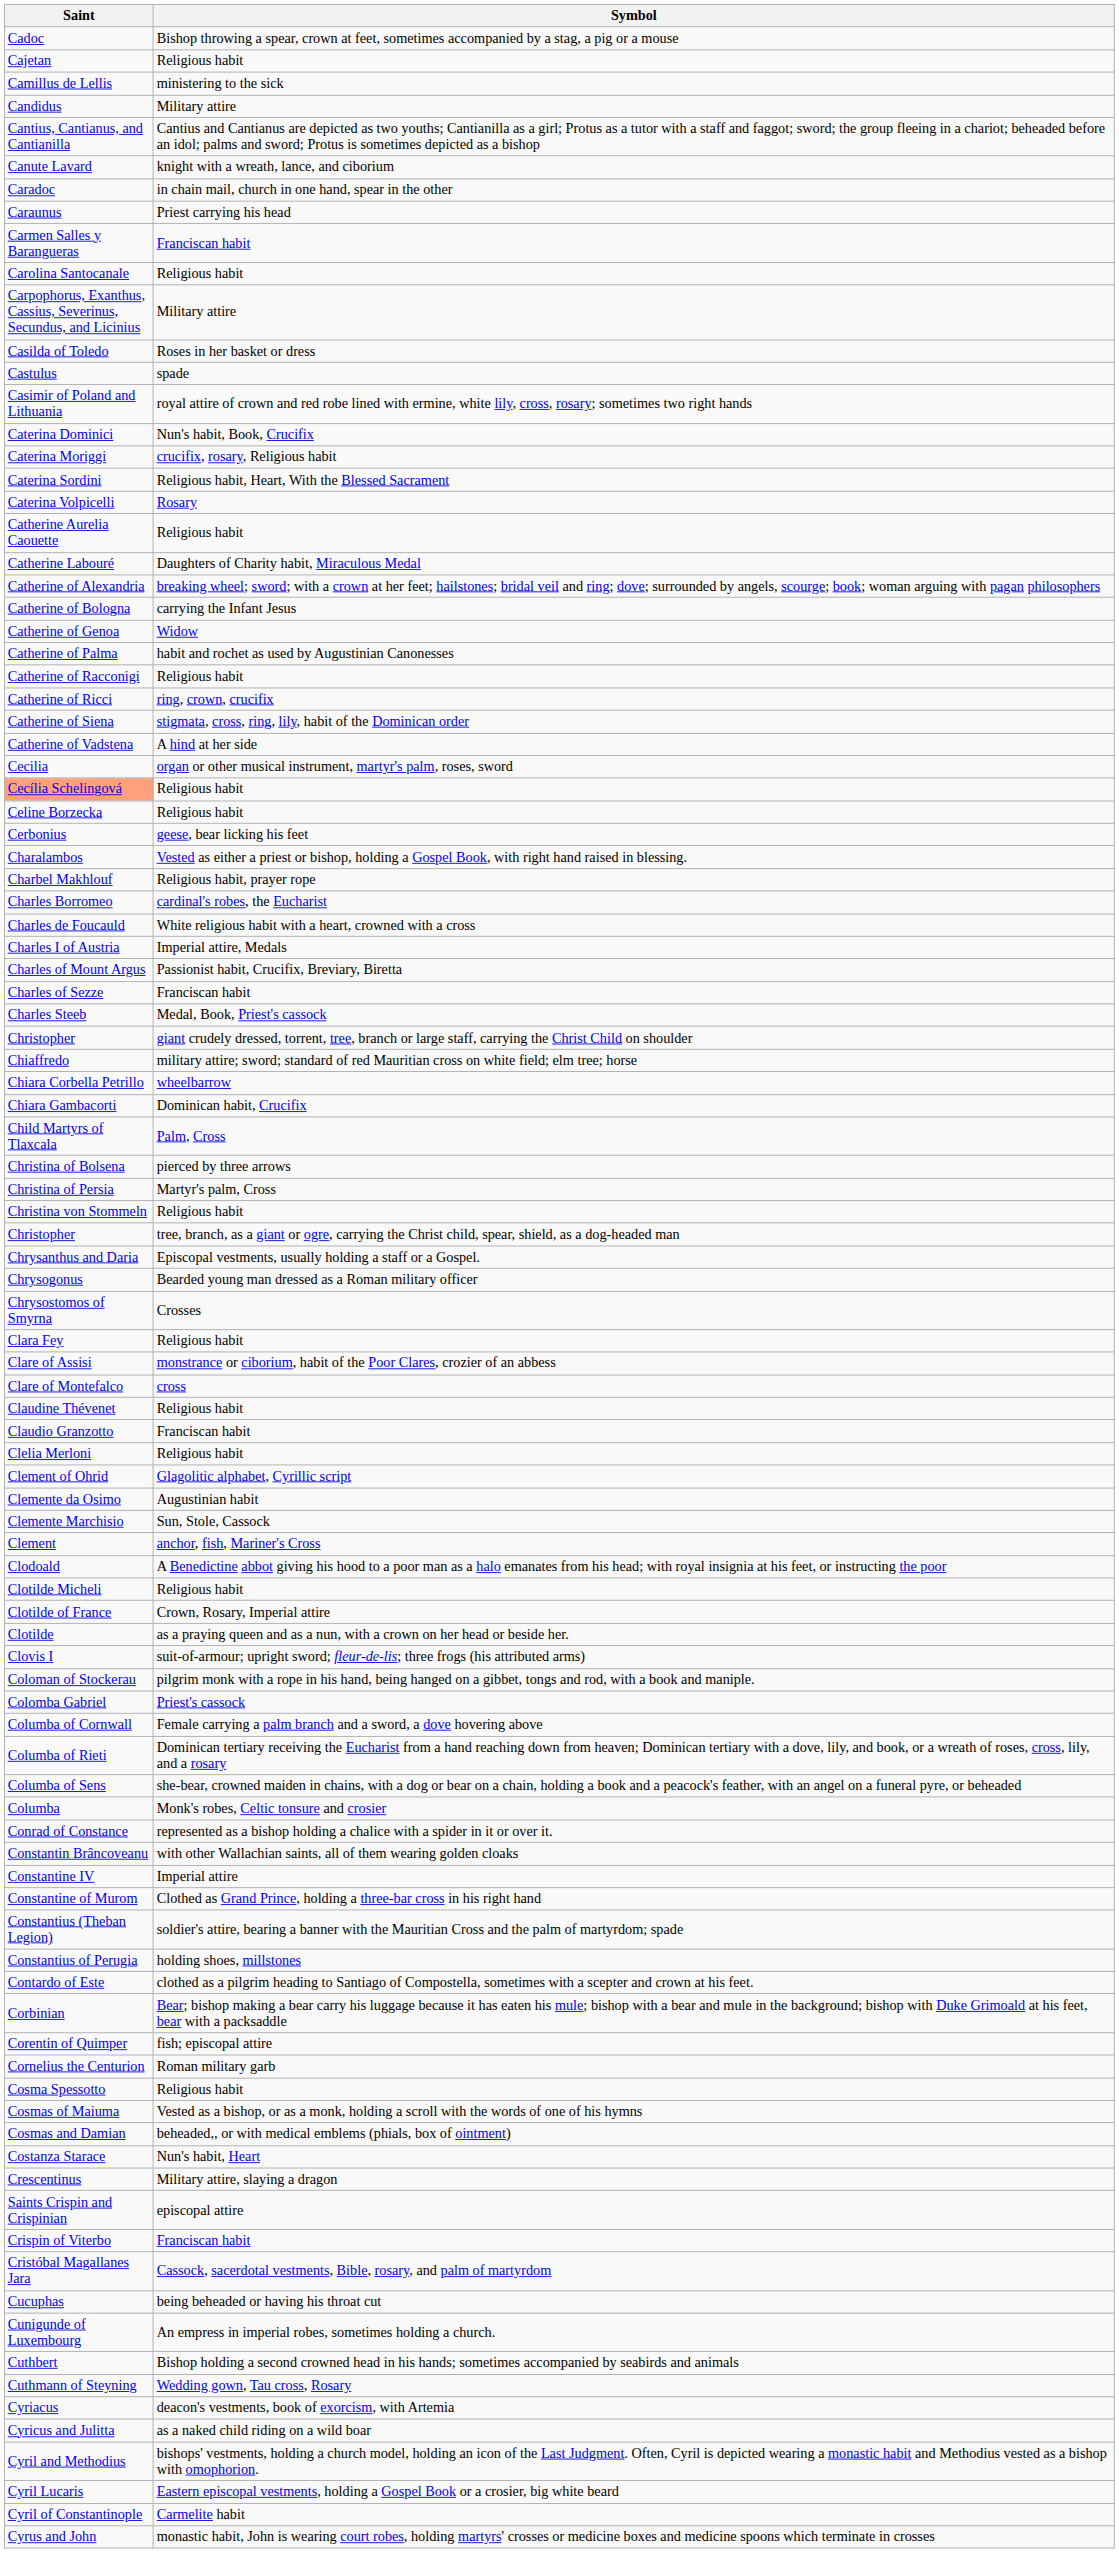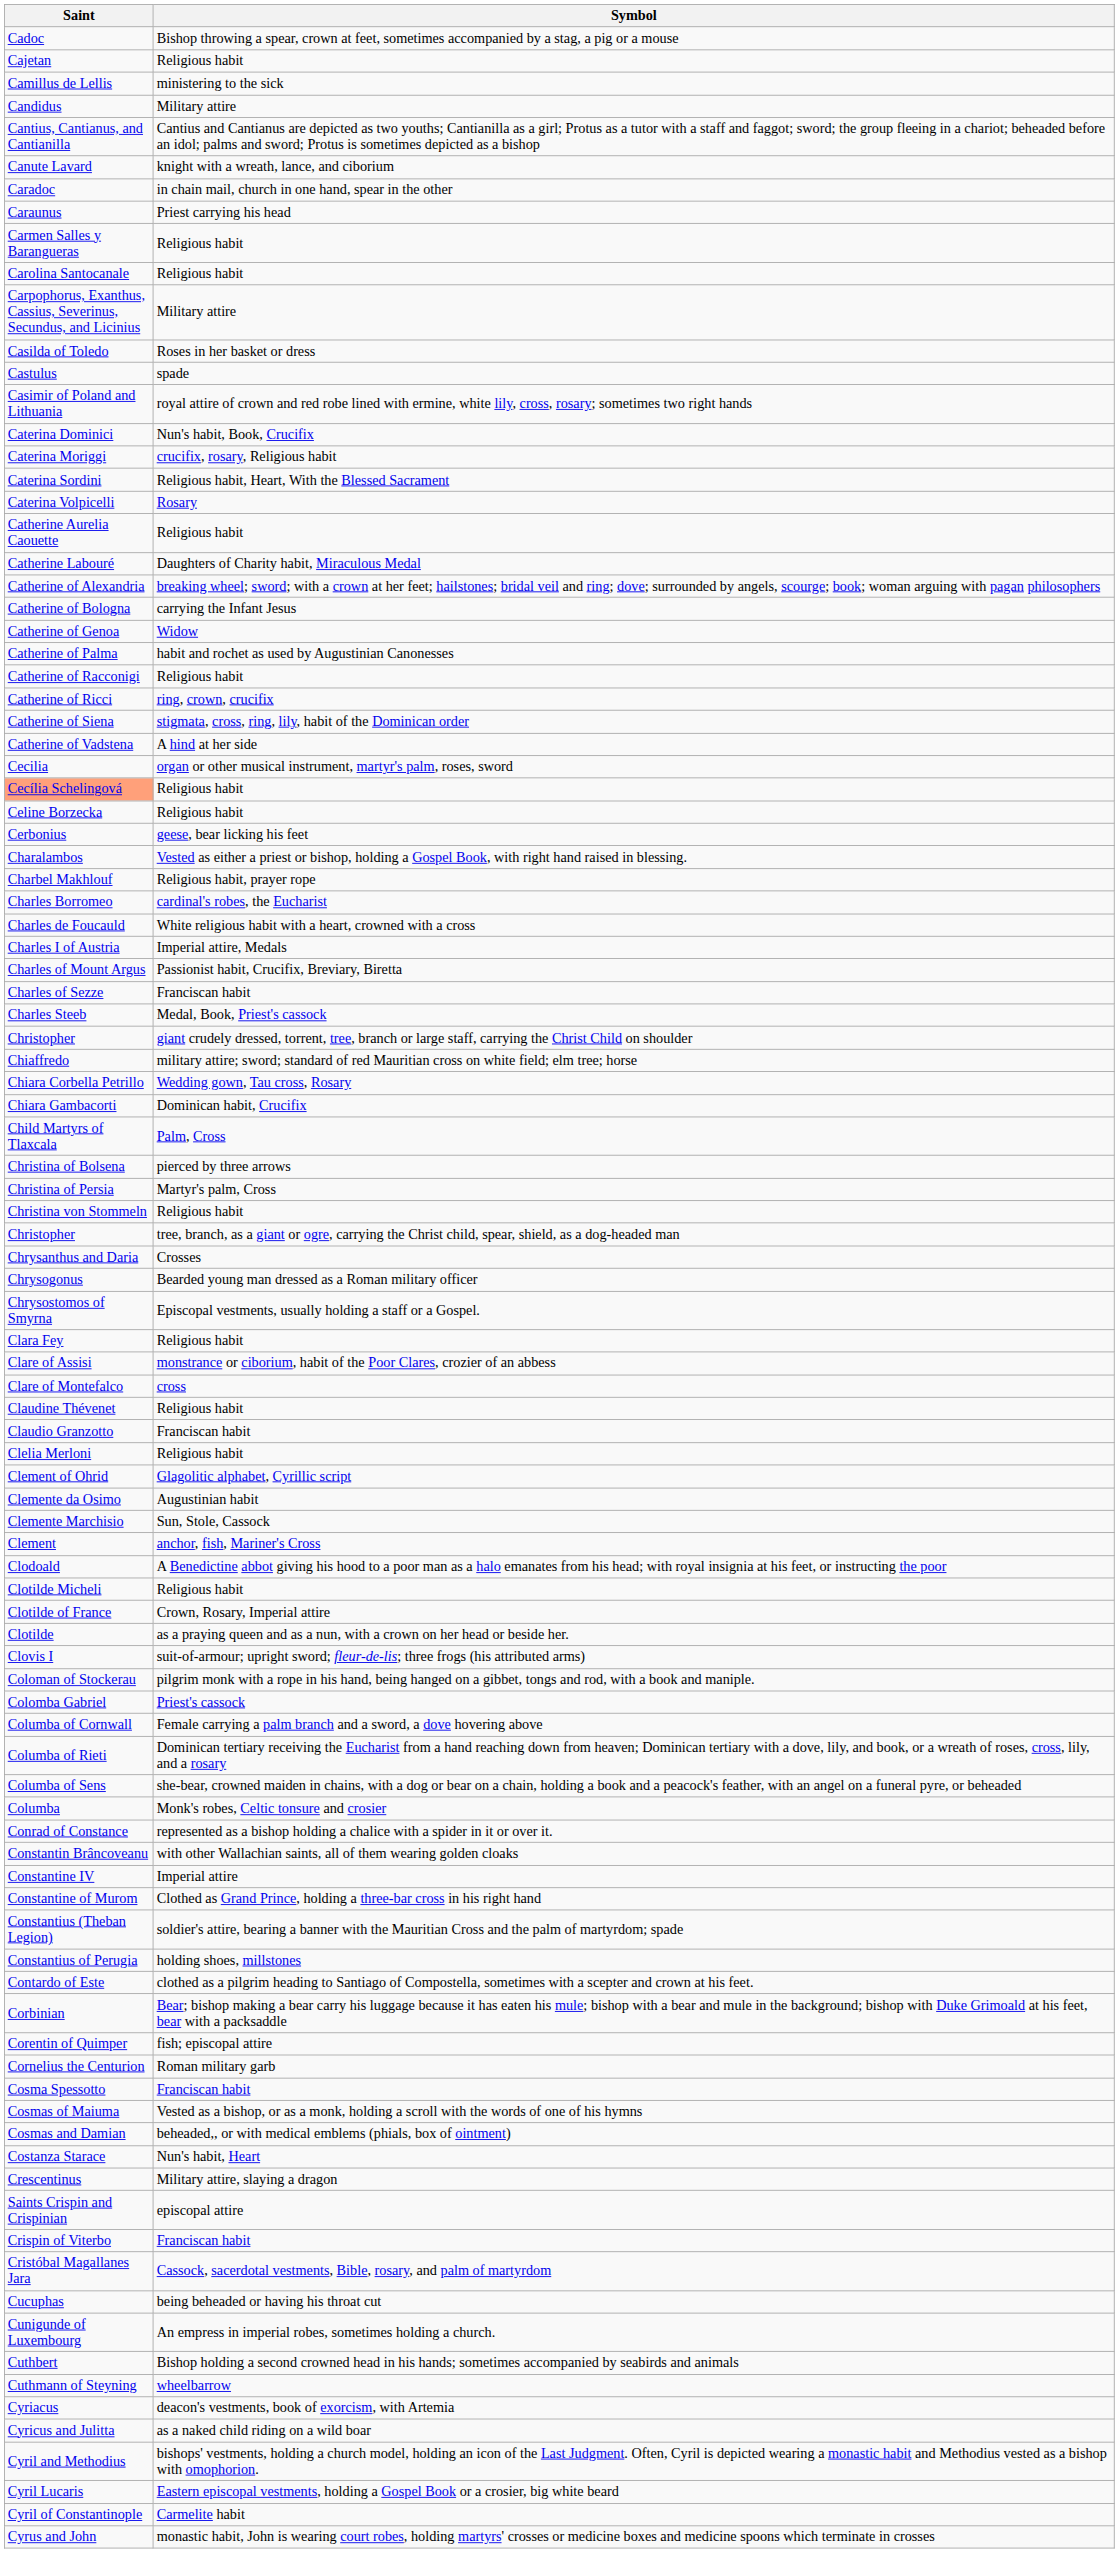(204, 243) Franciscan habit -> (200, 243) Religious habit
(194, 1083) wheelbarrow -> (254, 1083) Wedding gown, Tau cross, Rosary
(318, 1257) Episcopal vestments, usually holding a staff or a Gospel. -> (179, 1257) Crosses
(179, 1310) Crosses -> (318, 1310) Episcopal vestments, usually holding a staff or a Gospel.
(200, 2089) Religious habit -> (204, 2089) Franciscan habit
(254, 2385) Wedding gown, Tau cross, Rosary -> (194, 2385) wheelbarrow
